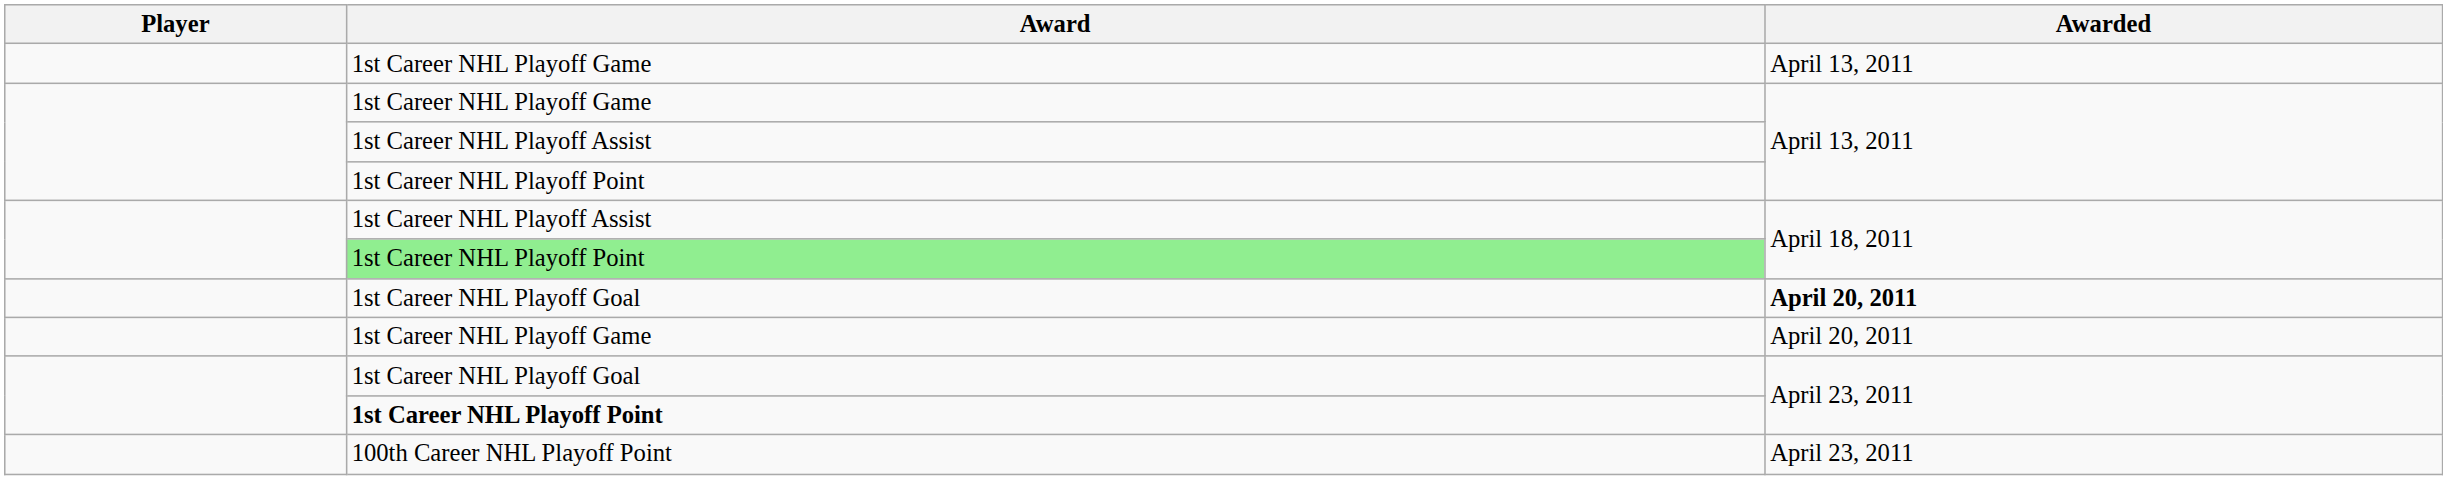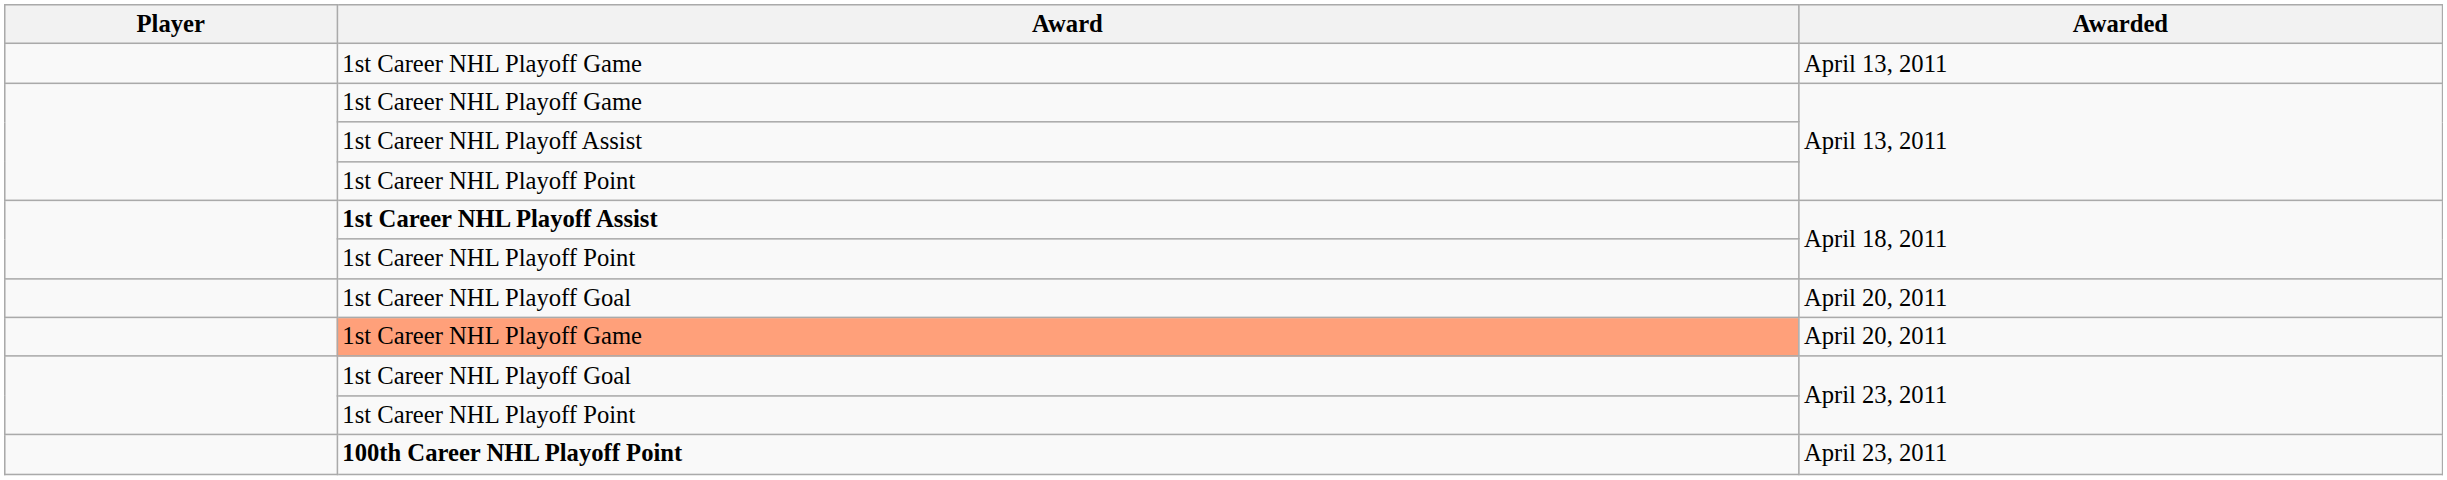(502, 219) normal -> (500, 219) bold
(498, 258) lightgreen background -> (489, 258) no background
(1844, 297) bold -> (1876, 297) normal
(501, 336) no background -> (492, 336) lightsalmon background
(507, 414) bold -> (489, 414) normal
(512, 453) normal -> (512, 453) bold
